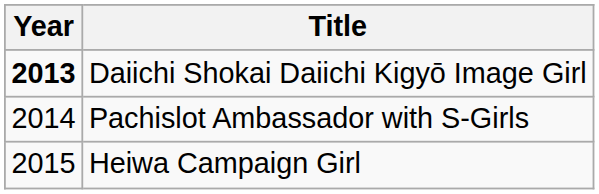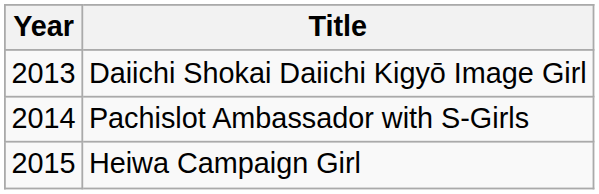(44, 73) bold -> (44, 73) normal
